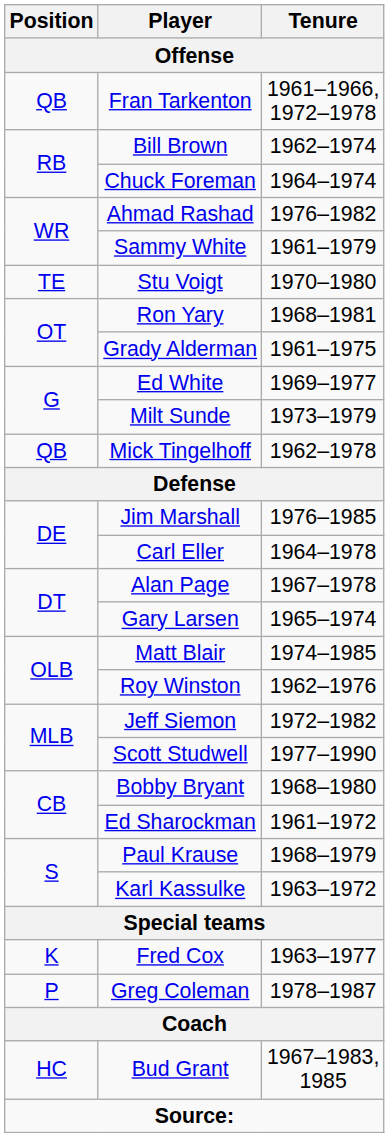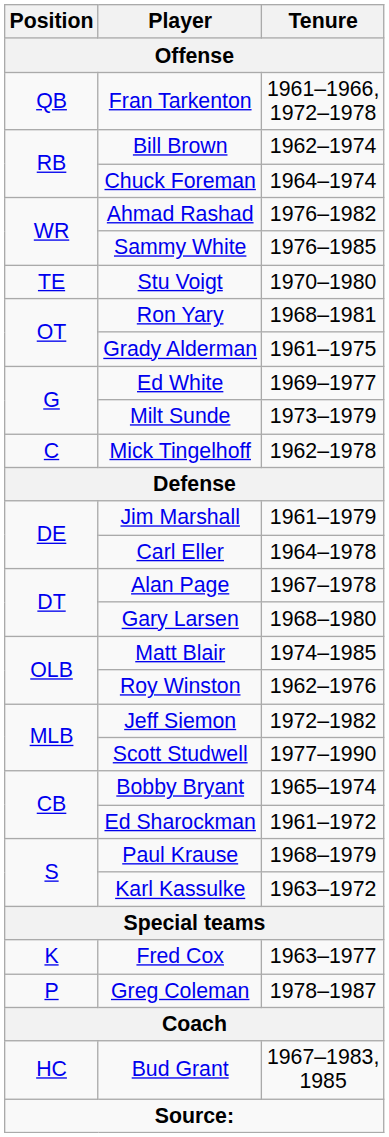(323, 247) 1961–1979 -> (323, 247) 1976–1985
(52, 450) QB -> (52, 450) C
(323, 517) 1976–1985 -> (323, 517) 1961–1979
(323, 619) 1965–1974 -> (323, 619) 1968–1980
(323, 787) 1968–1980 -> (323, 787) 1965–1974
